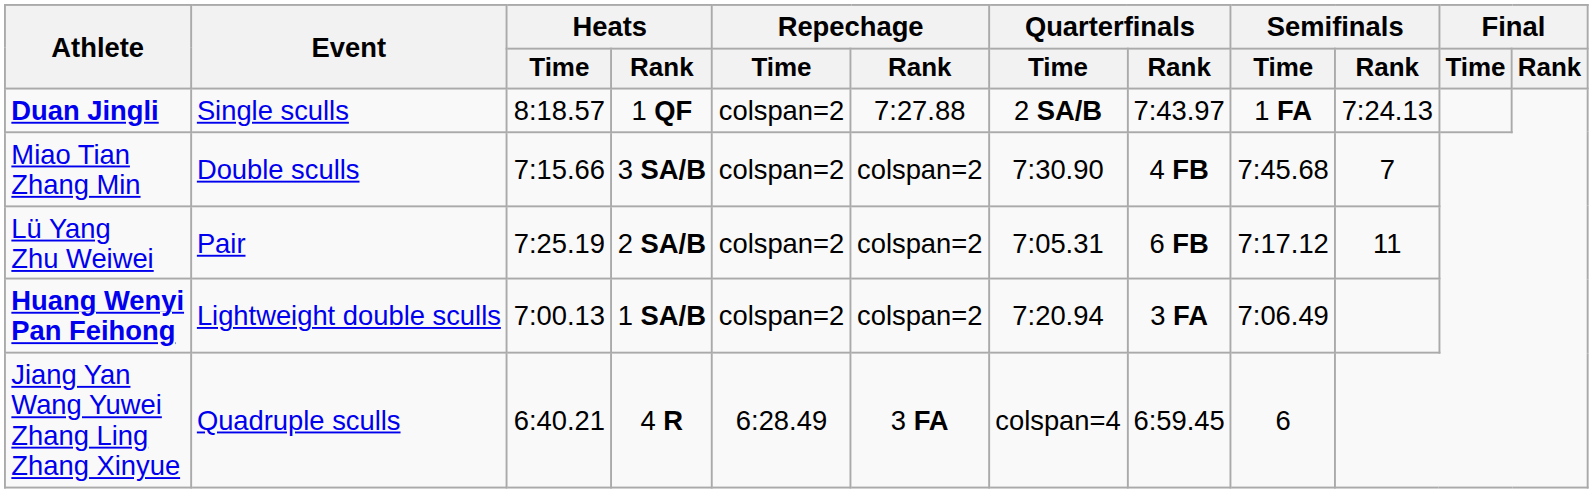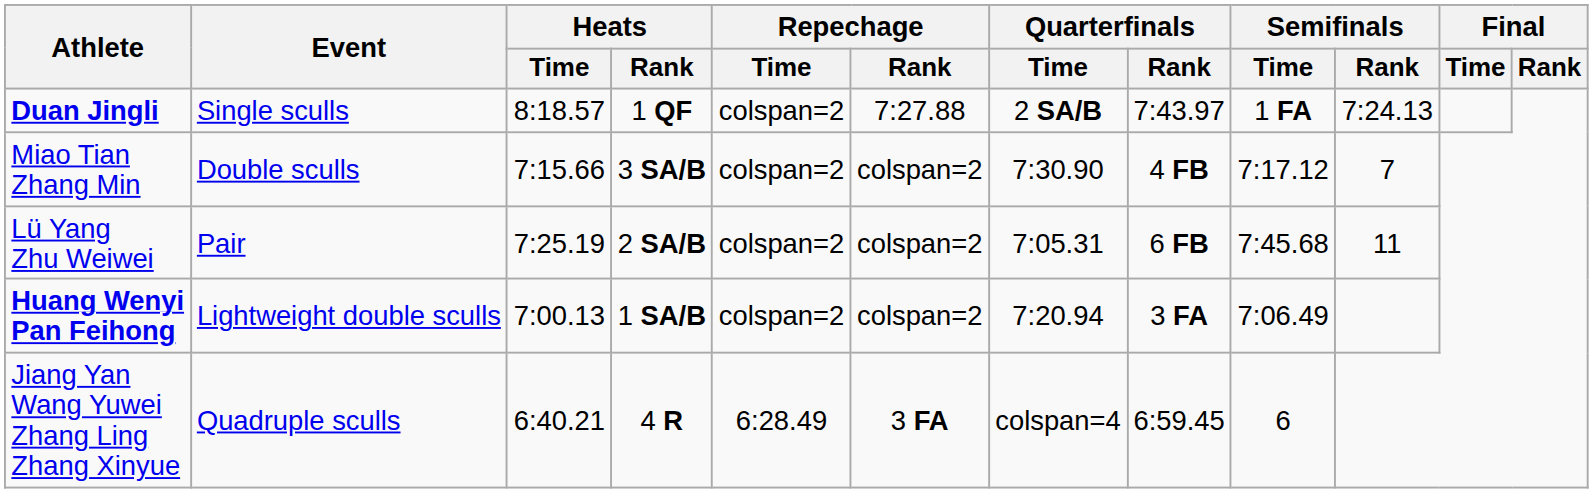(1283, 169) 7:45.68 -> (1283, 169) 7:17.12
(1283, 243) 7:17.12 -> (1283, 243) 7:45.68
